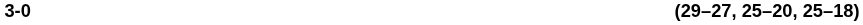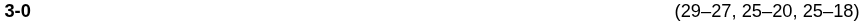(767, 11) bold -> (767, 11) normal
